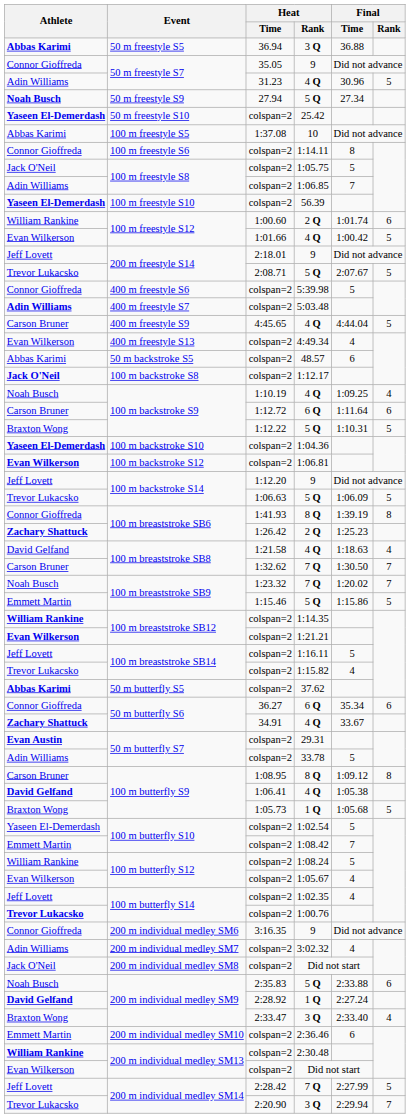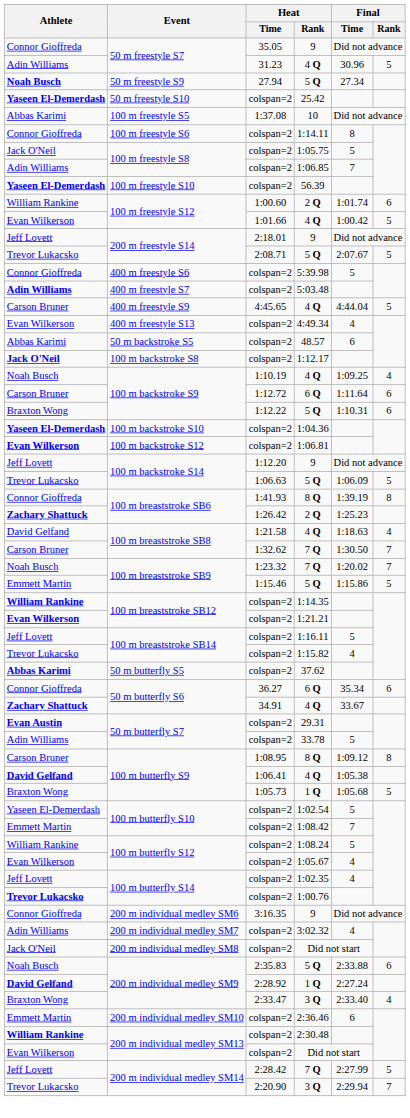- row: (147, 47)
(389, 428) 5 -> (389, 411) 6
